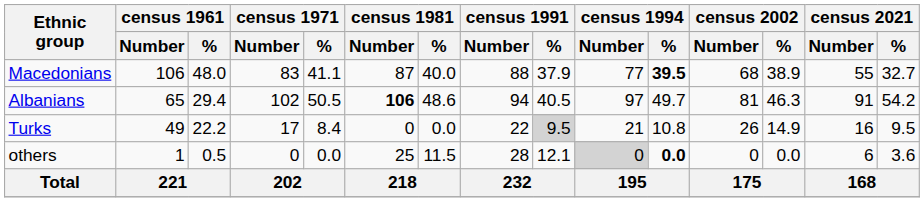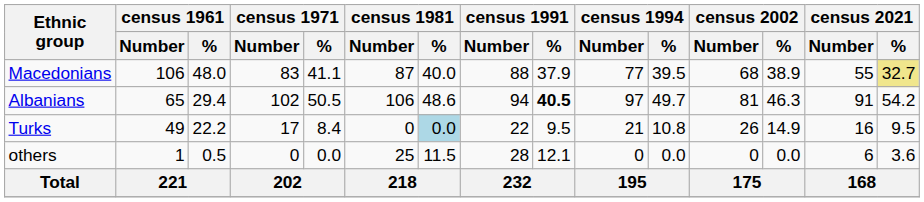(669, 73) bold -> (669, 73) normal
(898, 73) no background -> (898, 73) khaki background
(400, 100) bold -> (400, 100) normal
(554, 100) normal -> (554, 100) bold
(444, 127) no background -> (444, 127) lightblue background
(559, 127) lightgrey background -> (559, 127) no background
(639, 155) lightgrey background -> (639, 155) no background
(674, 155) bold -> (674, 155) normal
